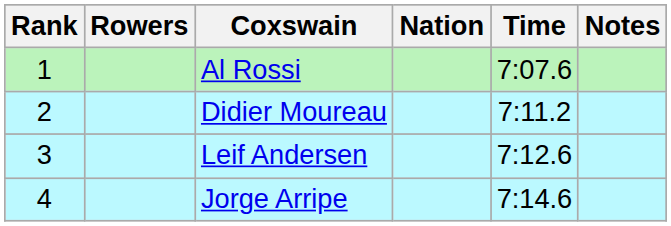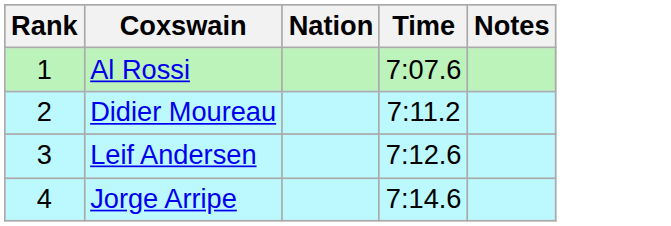- column: (139, 26)
